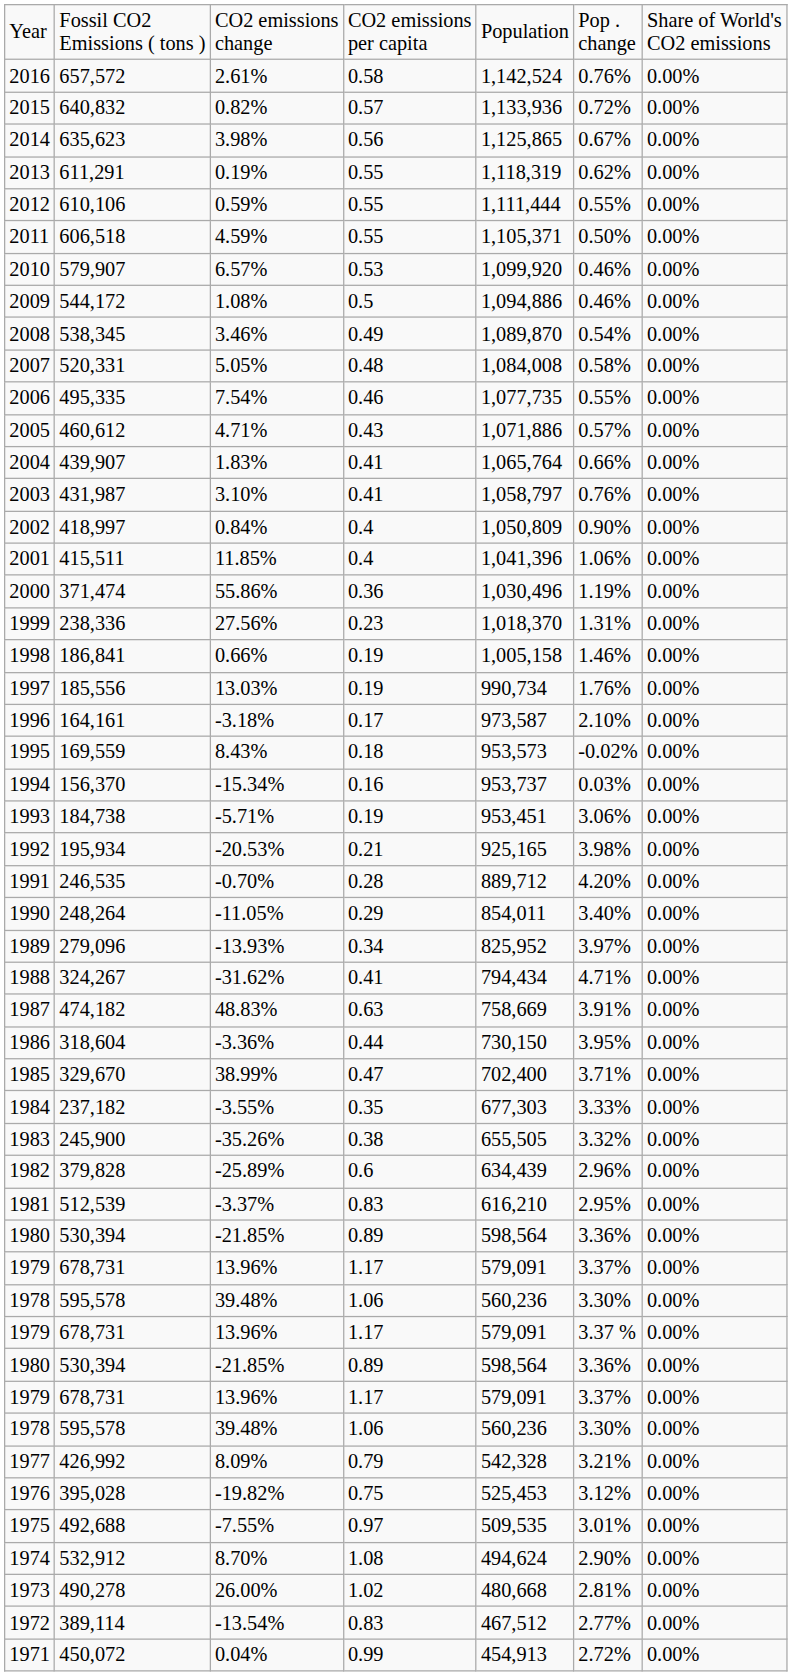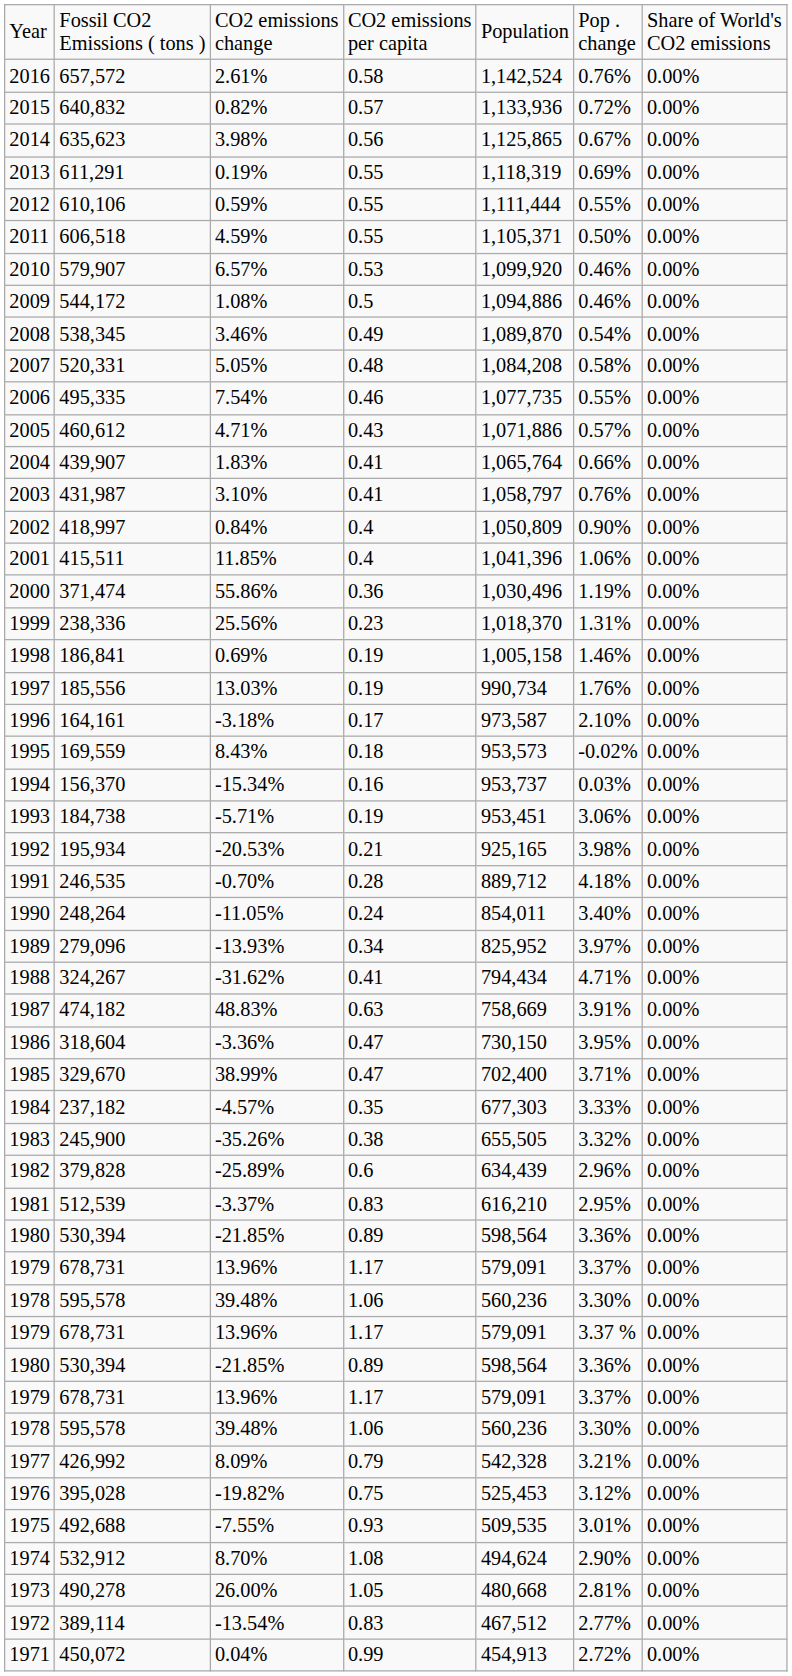(605, 172) 0.62% -> (605, 172) 0.69%
(522, 365) 1,084,008 -> (522, 365) 1,084,208
(246, 623) 27.56% -> (246, 623) 25.56%
(241, 655) 0.66% -> (241, 655) 0.69%
(605, 881) 4.20% -> (605, 881) 4.18%
(366, 913) 0.29 -> (366, 913) 0.24
(366, 1042) 0.44 -> (366, 1042) 0.47
(245, 1106) -3.55% -> (245, 1106) -4.57%
(366, 1525) 0.97 -> (366, 1525) 0.93
(366, 1590) 1.02 -> (366, 1590) 1.05
